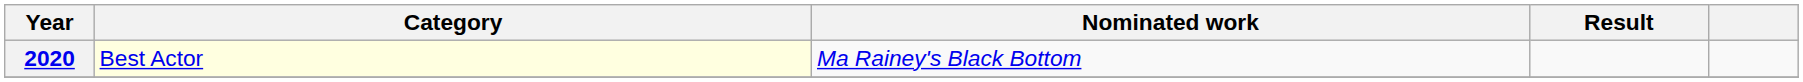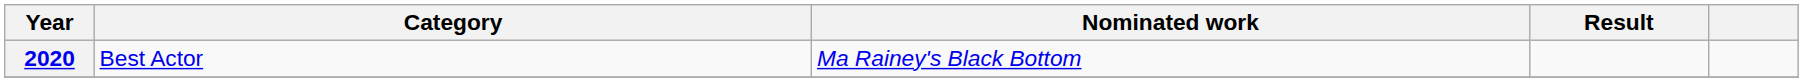(151, 58) lightyellow background -> (151, 58) no background
